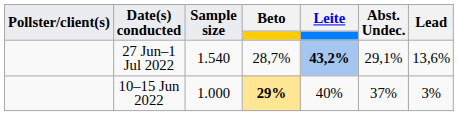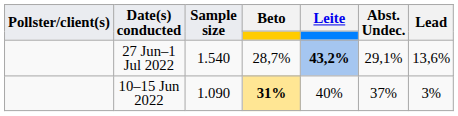(214, 94) 1.000 -> (214, 94) 1.090
(271, 94) 29% -> (271, 94) 31%
